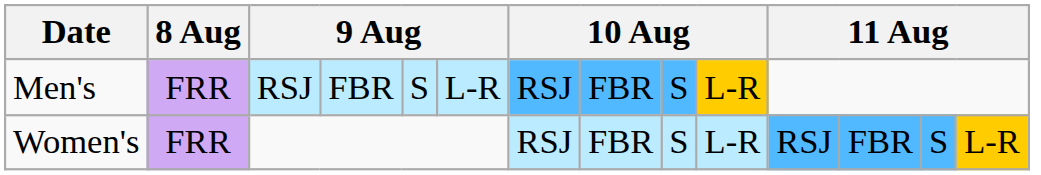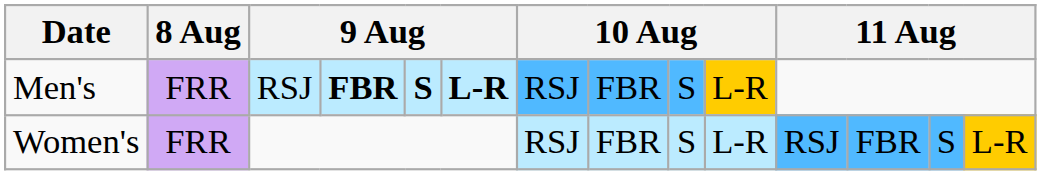(361, 86) normal -> (363, 86) bold
(419, 86) normal -> (423, 86) bold
(473, 86) normal -> (478, 86) bold
